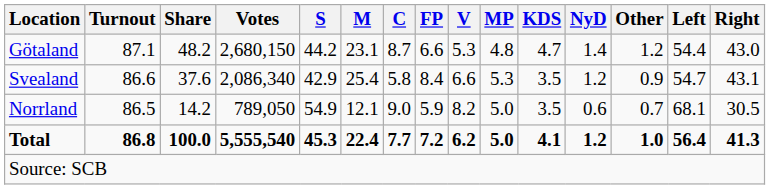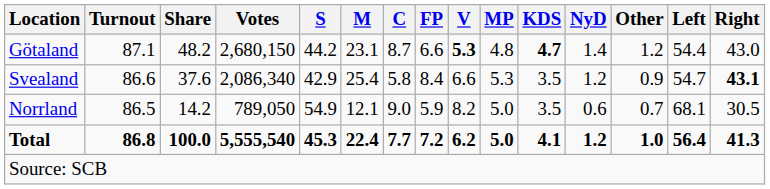(464, 49) normal -> (464, 49) bold
(549, 49) normal -> (549, 49) bold
(743, 79) normal -> (743, 79) bold
